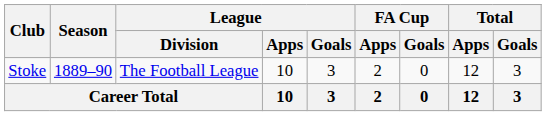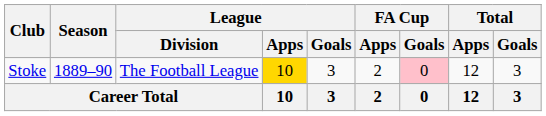(285, 70) no background -> (285, 70) gold background
(424, 70) no background -> (424, 70) pink background
